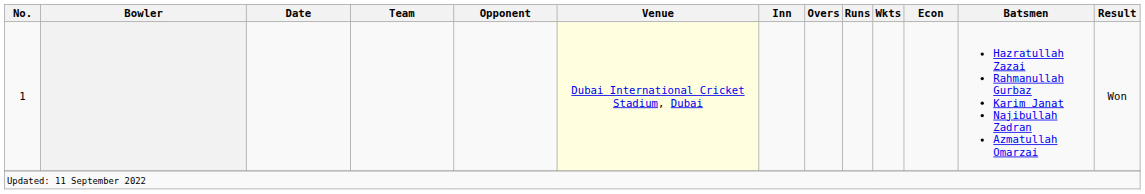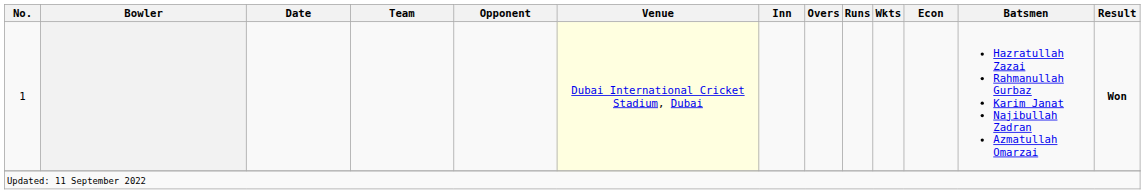(1117, 96) normal -> (1117, 96) bold
